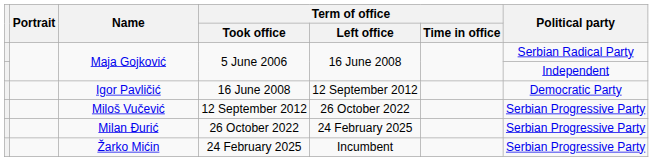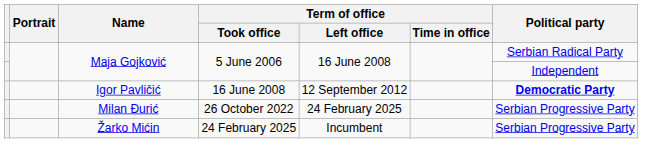(576, 90) normal -> (565, 90) bold
- row: (128, 109)
